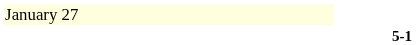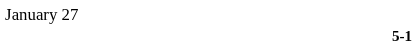(42, 14) lightyellow background -> (42, 14) no background
